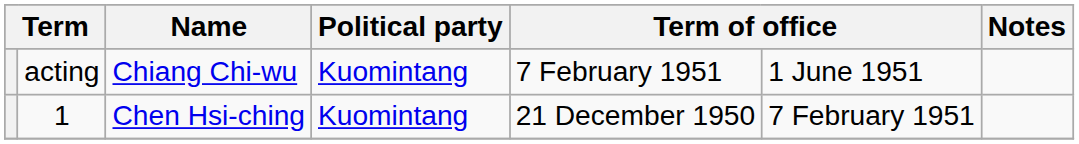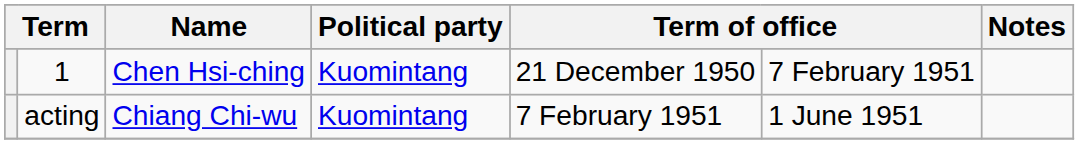rows swapped: (62, 116) <-> (62, 71)
